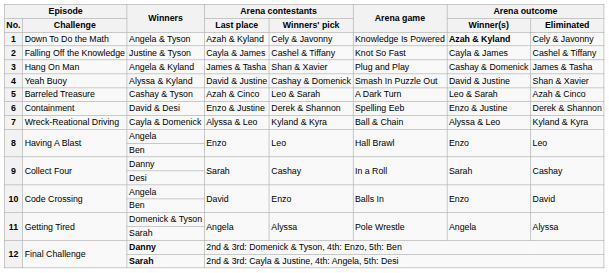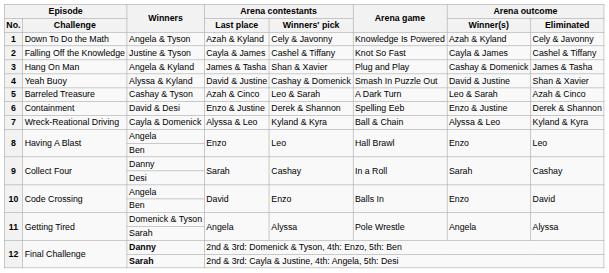(480, 39) bold -> (478, 39) normal
